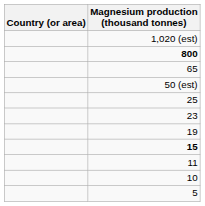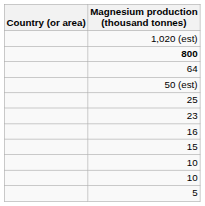(192, 69) 65 -> (192, 69) 64
(192, 131) 19 -> (192, 131) 16
(192, 147) bold -> (192, 147) normal
(193, 162) 11 -> (192, 162) 10
